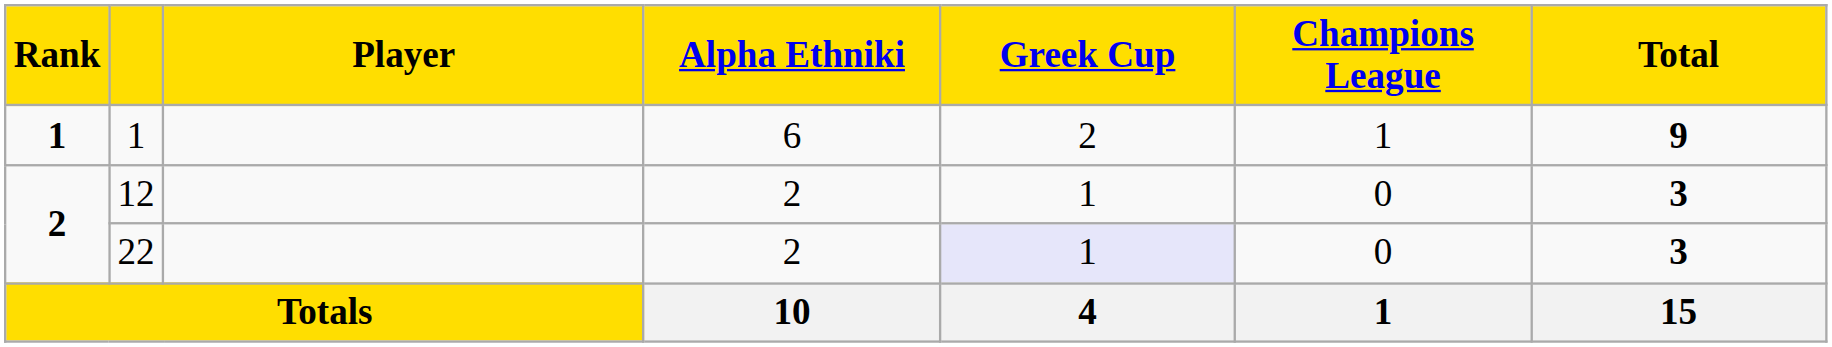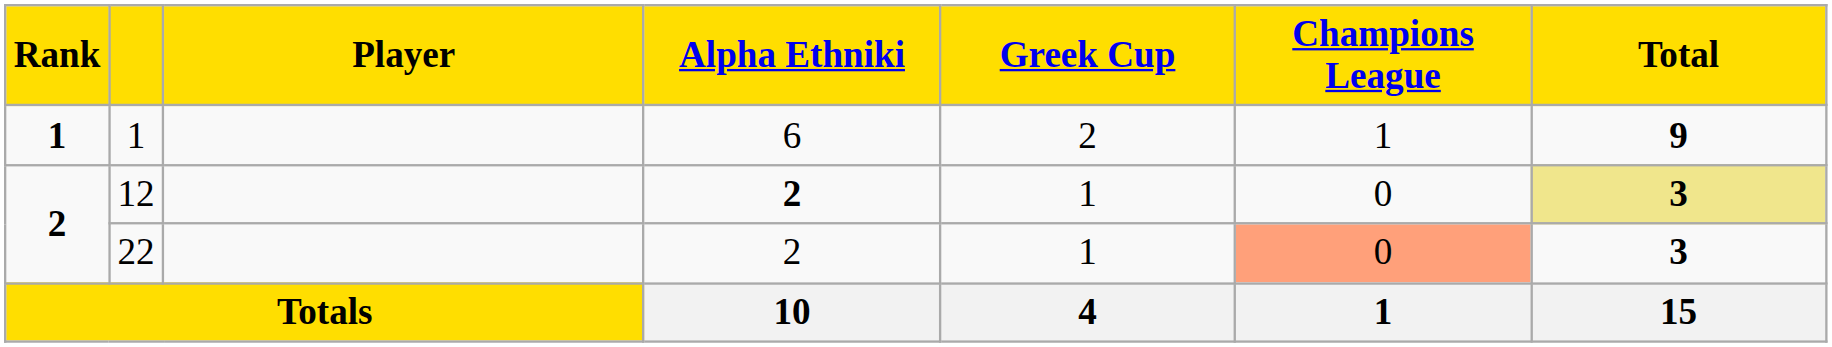(792, 193) normal -> (792, 193) bold
(1679, 193) no background -> (1679, 193) khaki background
(1088, 252) lavender background -> (1088, 252) no background
(1383, 252) no background -> (1383, 252) lightsalmon background
